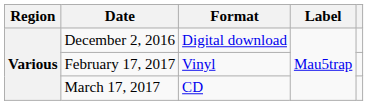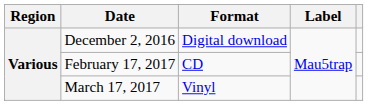(199, 64) Vinyl -> (193, 64) CD
(193, 87) CD -> (199, 87) Vinyl
